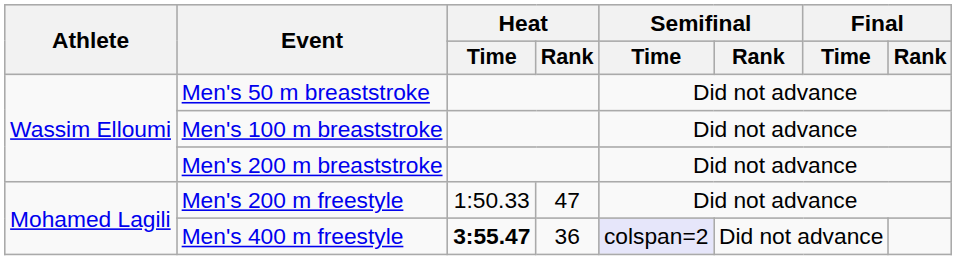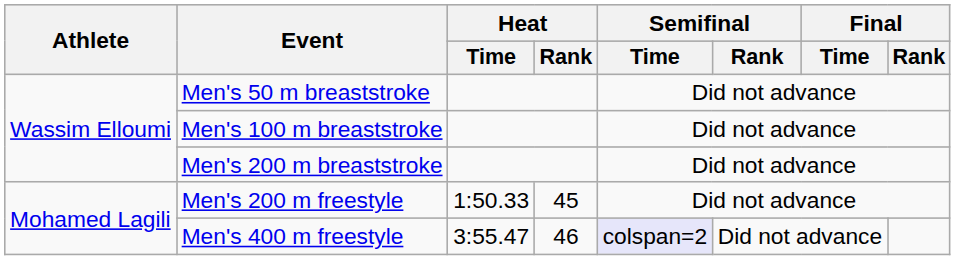(567, 201) 47 -> (566, 201) 45
(492, 237) bold -> (491, 237) normal
(567, 237) 36 -> (566, 237) 46
